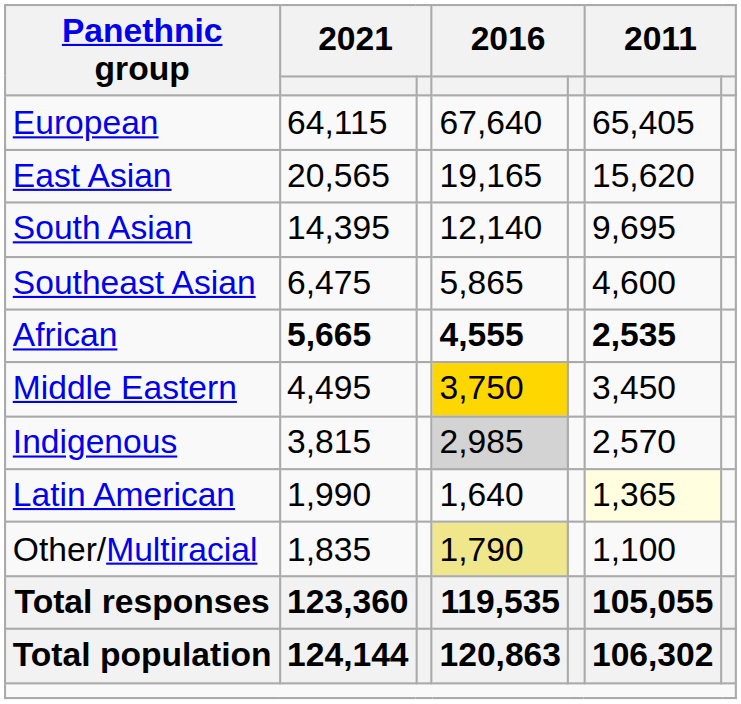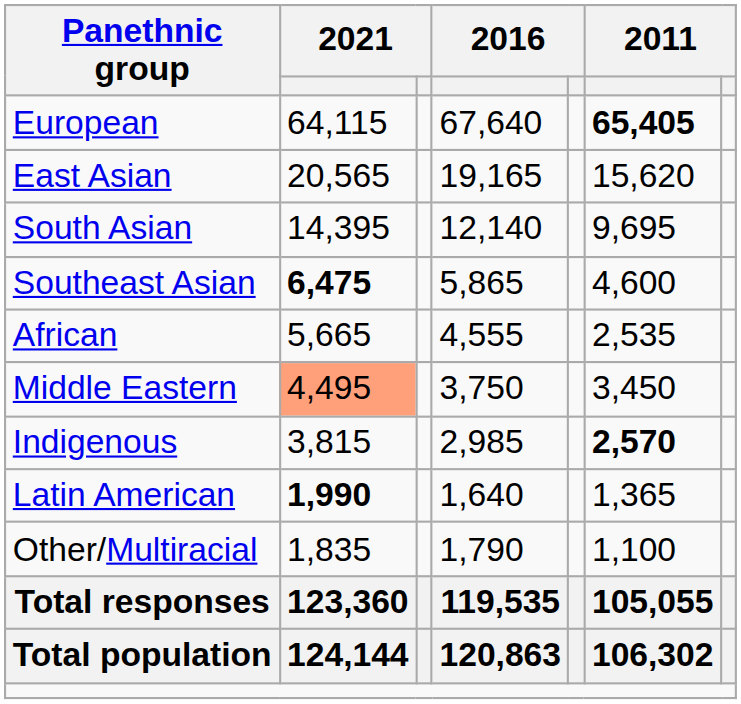(643, 122) normal -> (643, 122) bold
(329, 282) normal -> (329, 282) bold
(329, 335) bold -> (329, 335) normal
(482, 335) bold -> (482, 335) normal
(634, 335) bold -> (634, 335) normal
(329, 388) no background -> (329, 388) lightsalmon background
(482, 388) gold background -> (482, 388) no background
(482, 441) lightgrey background -> (482, 441) no background
(634, 441) normal -> (634, 441) bold
(329, 495) normal -> (329, 495) bold
(634, 495) lightyellow background -> (634, 495) no background
(482, 548) khaki background -> (482, 548) no background
